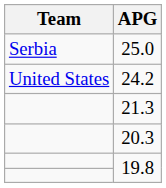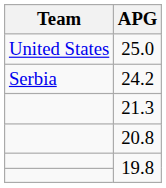(33, 49) Serbia -> (59, 49) United States
(59, 78) United States -> (33, 78) Serbia
(138, 138) 20.3 -> (138, 138) 20.8
